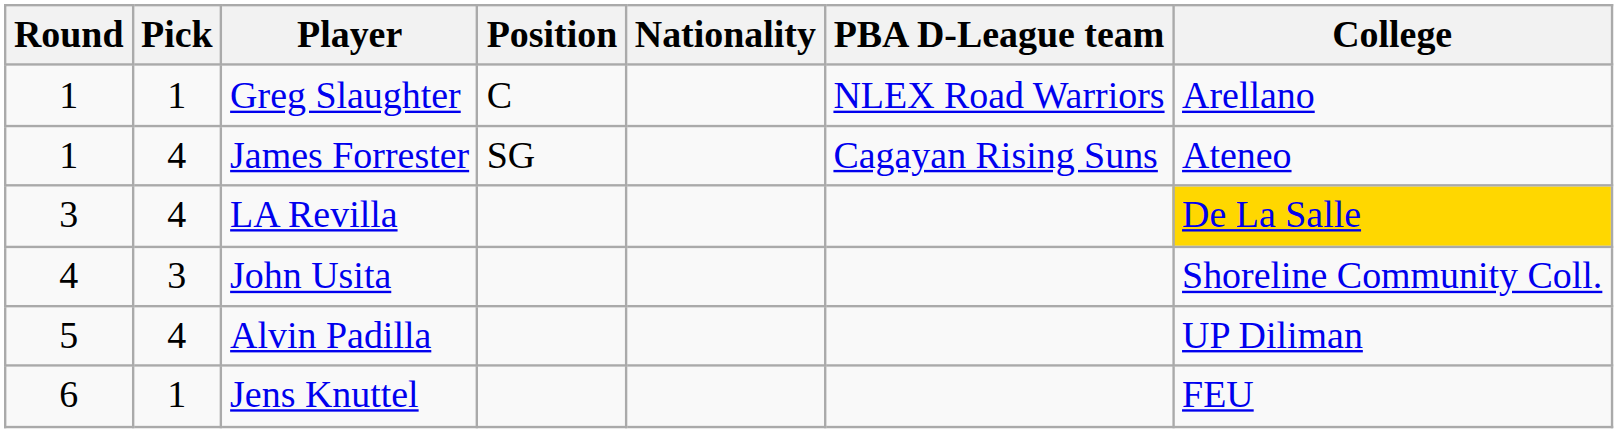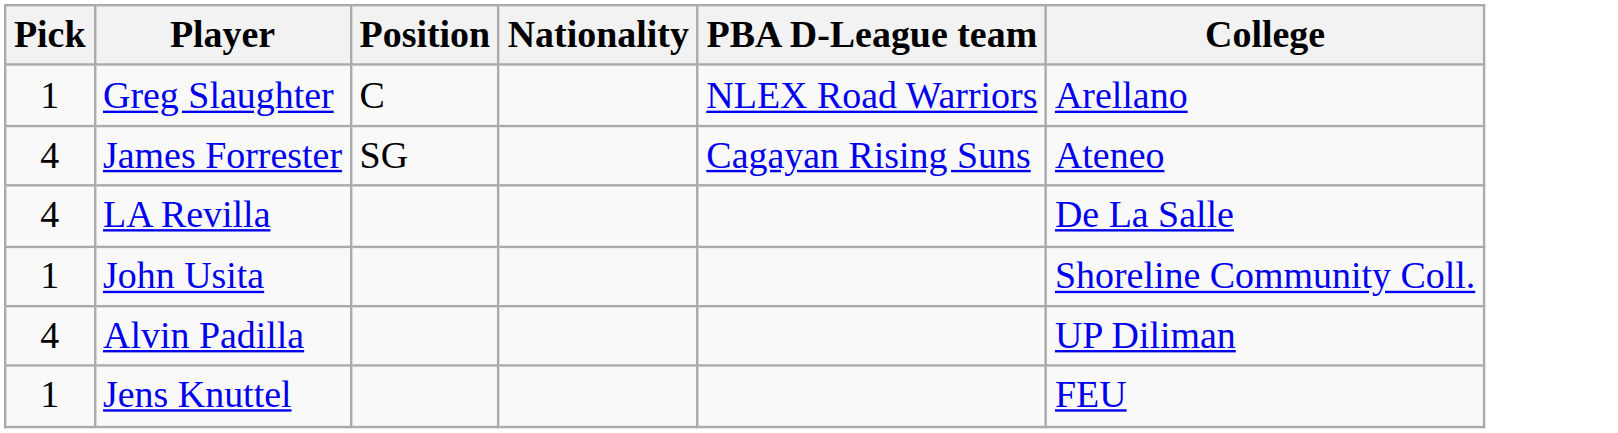- column: (69, 34)
(1272, 214) gold background -> (1144, 214) no background
(177, 275) 3 -> (50, 275) 1
